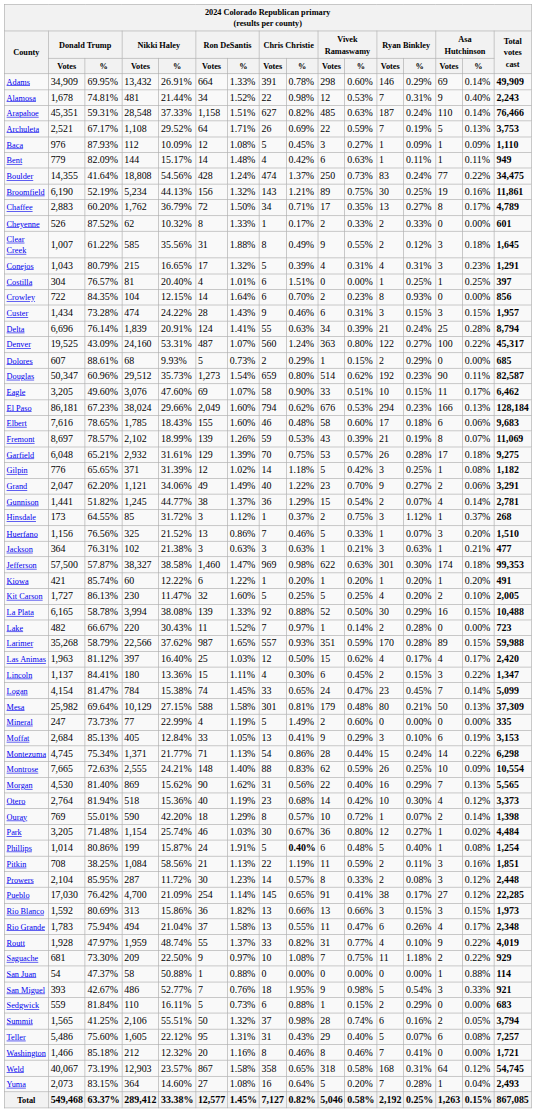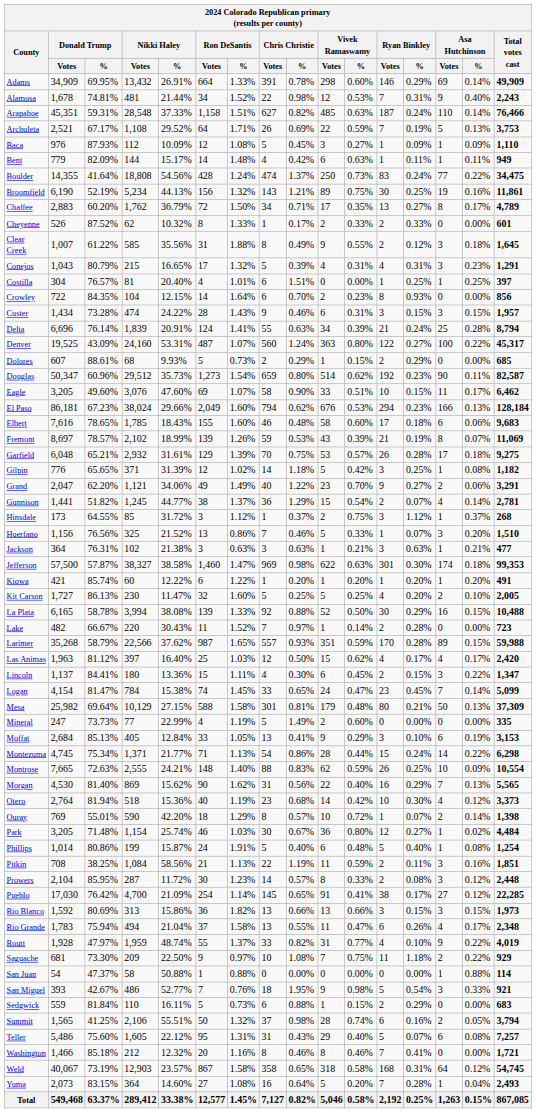(302, 848) bold -> (301, 848) normal
